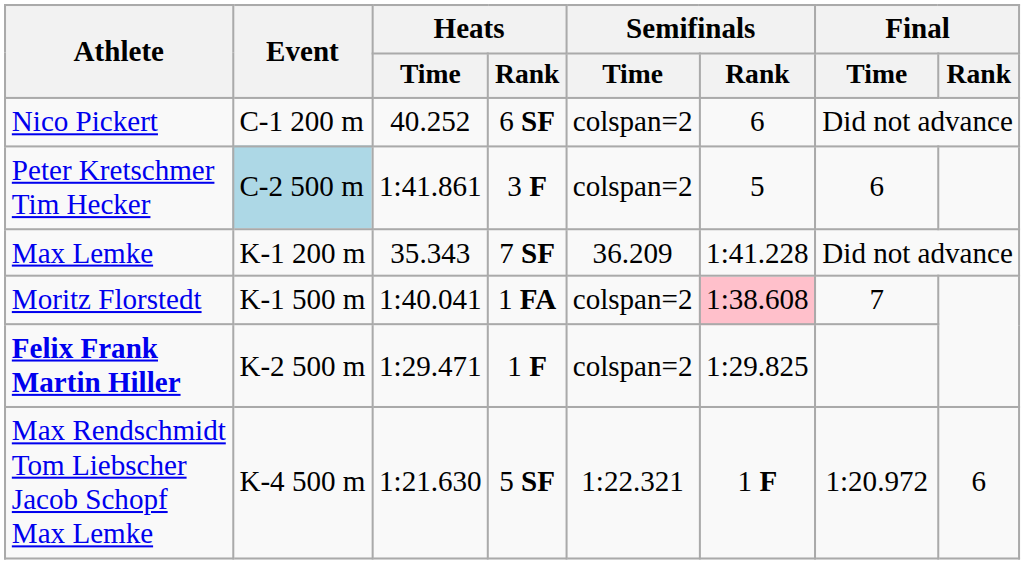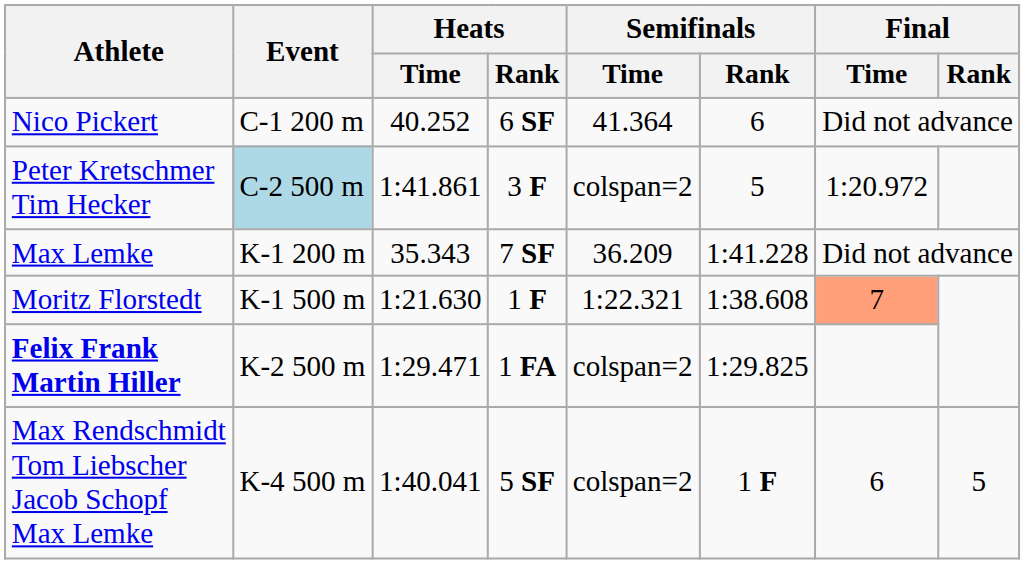(633, 122) colspan=2 -> (633, 122) 41.364
(877, 187) 6 -> (877, 187) 1:20.972
(430, 300) 1:40.041 -> (430, 300) 1:21.630
(527, 300) 1 FA -> (527, 300) 1 F
(633, 300) colspan=2 -> (633, 300) 1:22.321
(757, 300) pink background -> (757, 300) no background
(877, 300) no background -> (877, 300) lightsalmon background
(527, 365) 1 F -> (527, 365) 1 FA
(430, 482) 1:21.630 -> (430, 482) 1:40.041
(633, 482) 1:22.321 -> (633, 482) colspan=2
(877, 482) 1:20.972 -> (877, 482) 6
(979, 482) 6 -> (979, 482) 5
